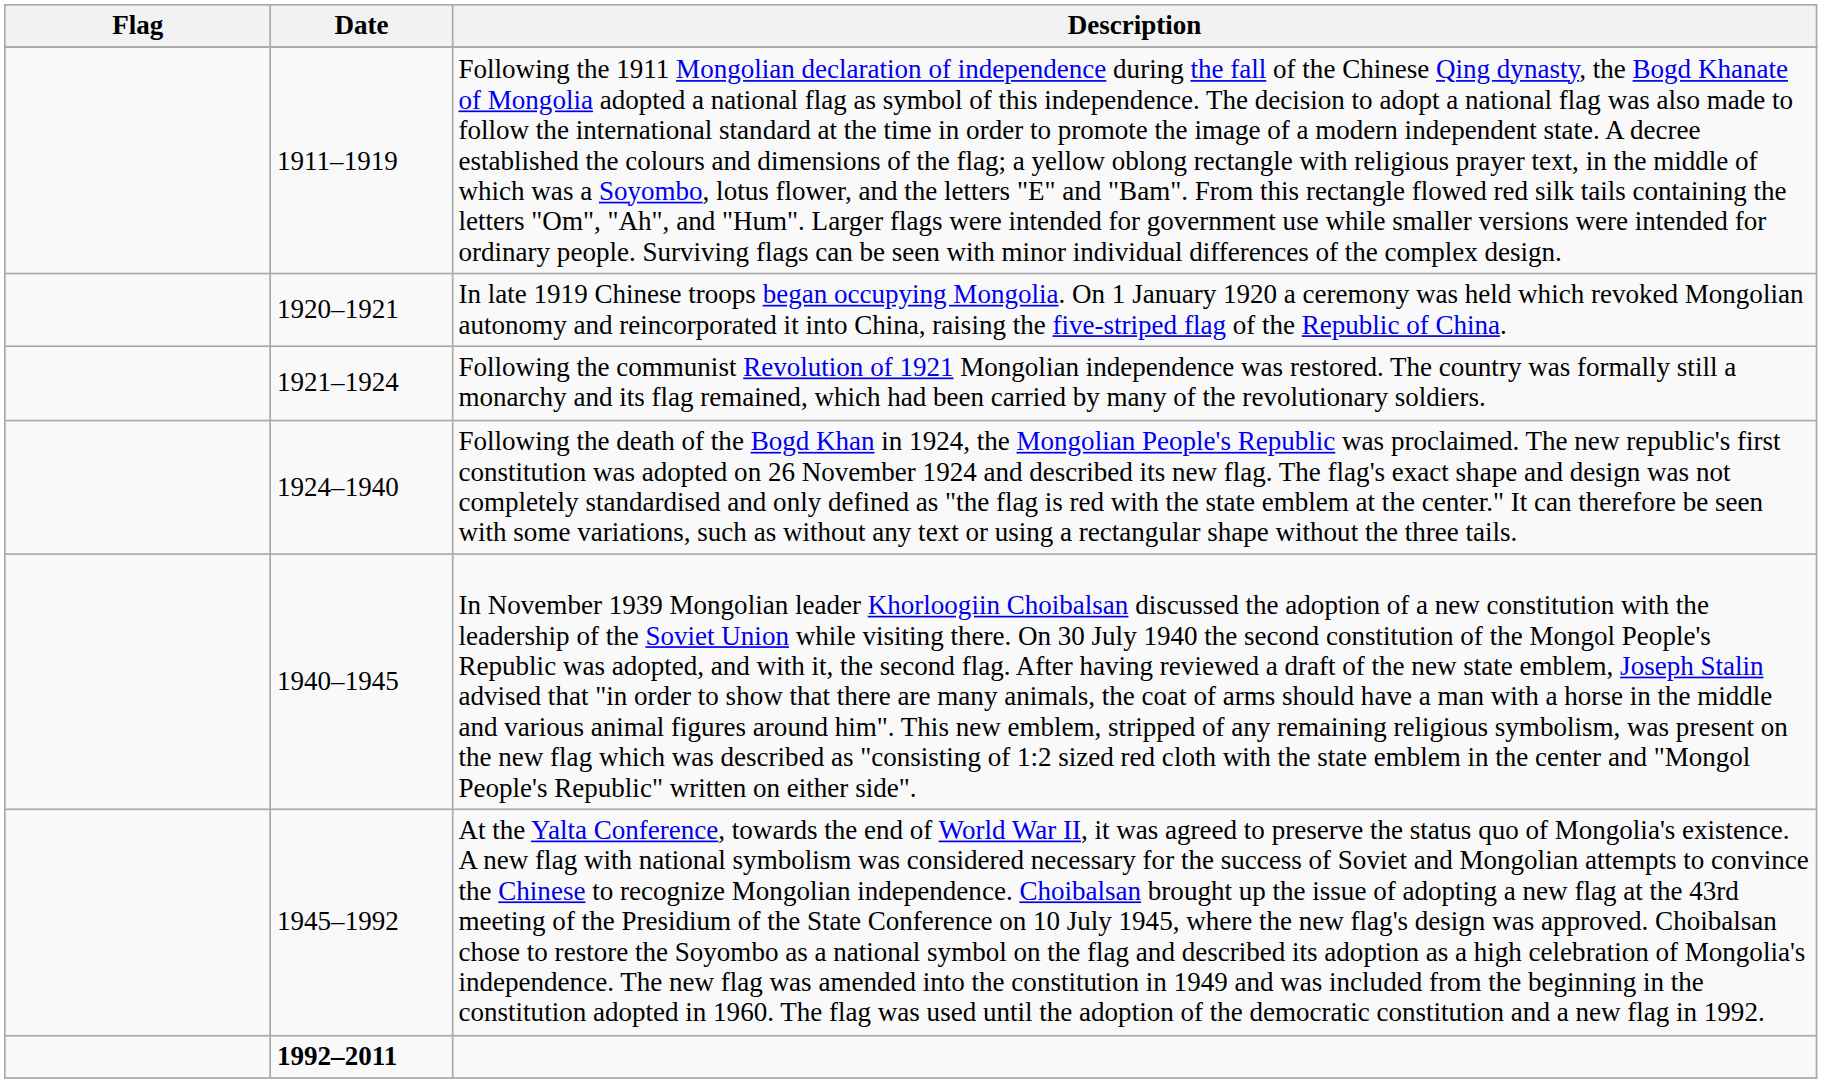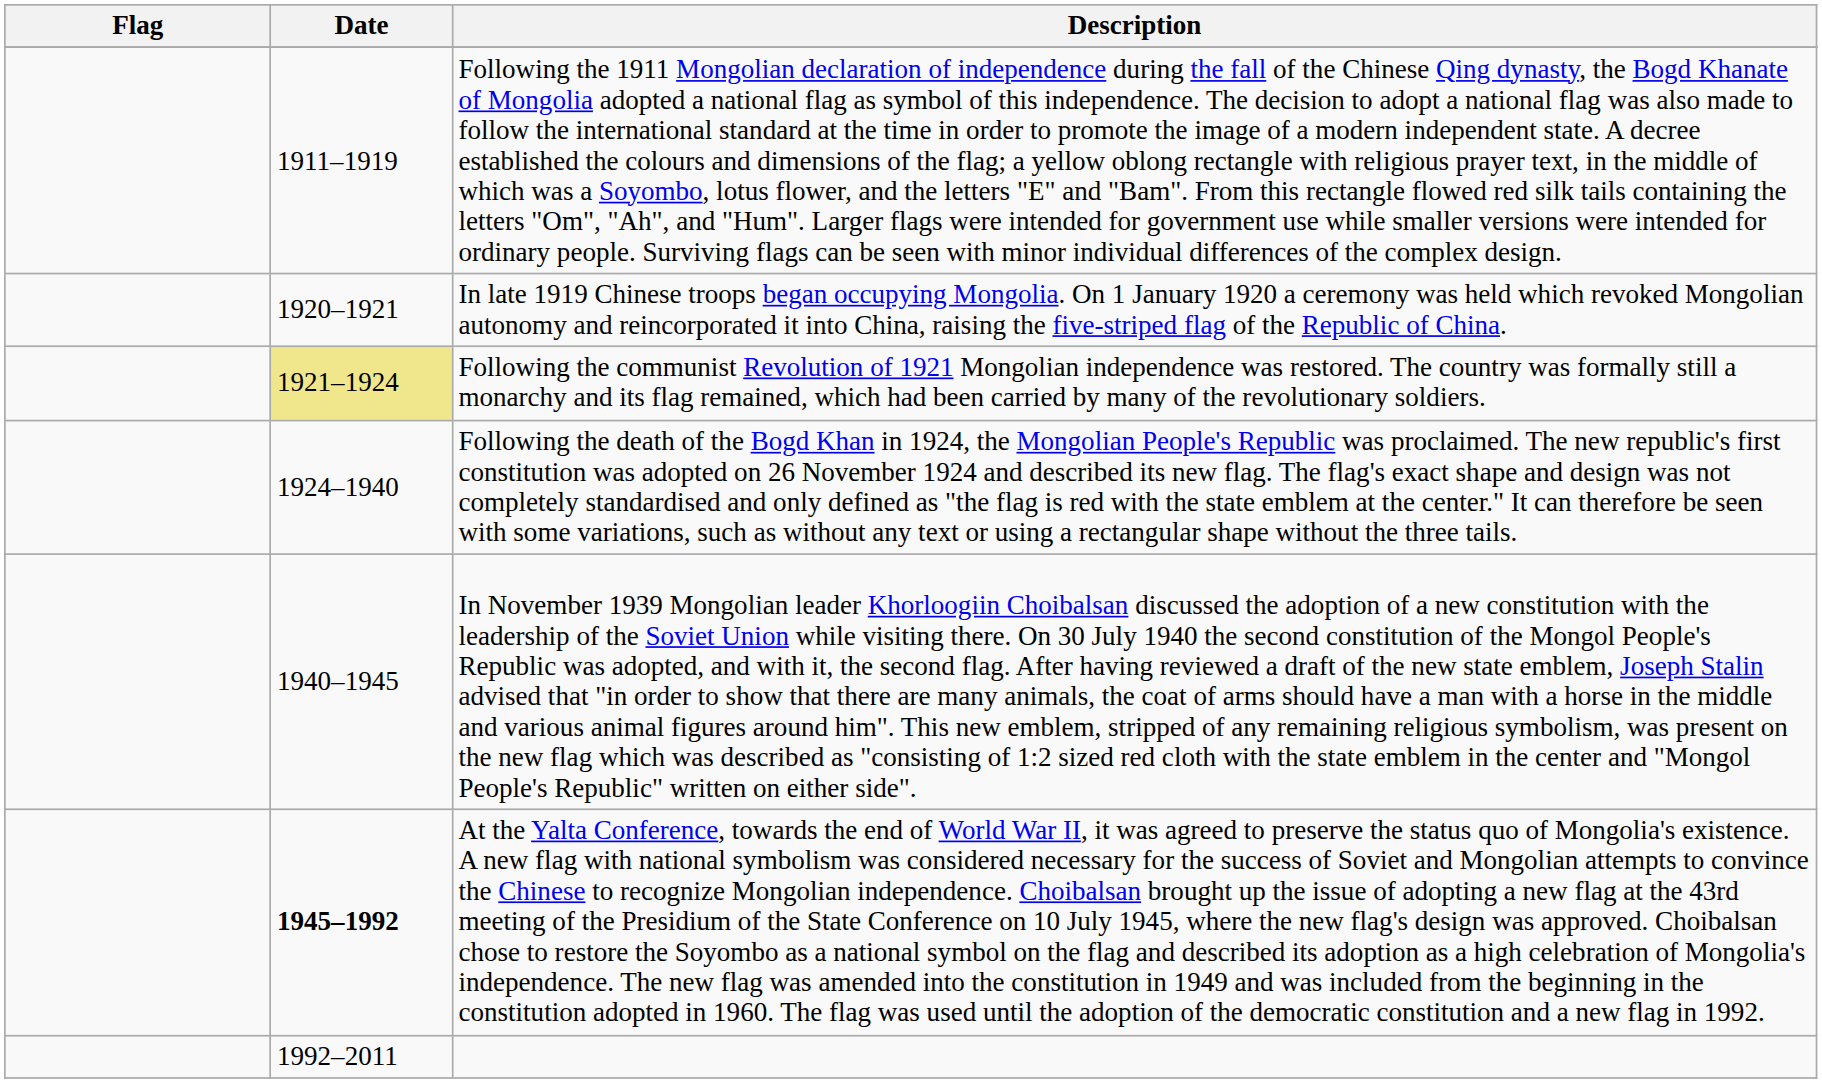(338, 382) no background -> (338, 382) khaki background
(338, 922) normal -> (338, 922) bold
(337, 1056) bold -> (337, 1056) normal
